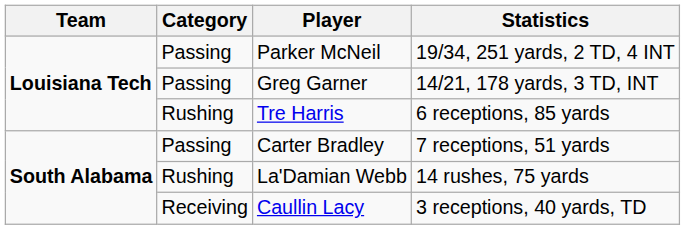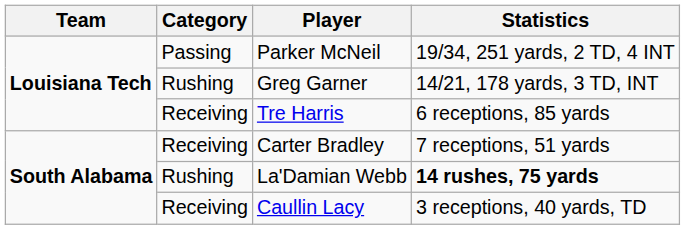(196, 83) Passing -> (198, 83) Rushing
(198, 114) Rushing -> (205, 114) Receiving
(196, 145) Passing -> (205, 145) Receiving
(502, 176) normal -> (507, 176) bold
